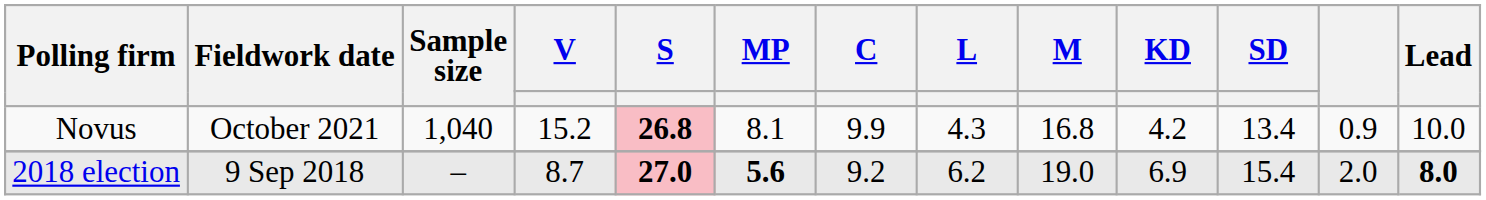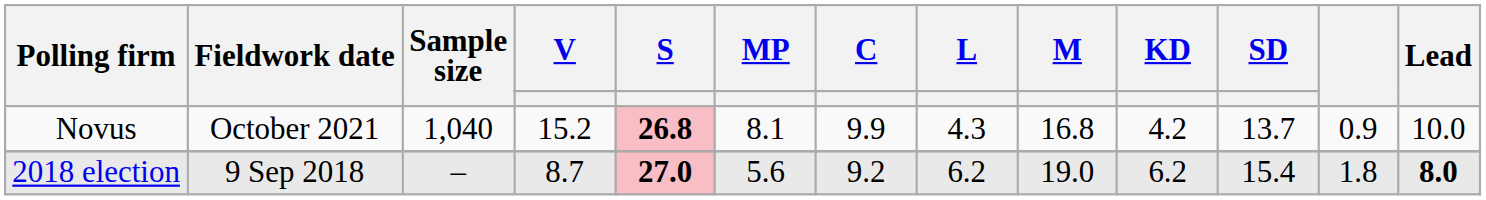(1268, 128) 13.4 -> (1268, 128) 13.7
(766, 173) bold -> (766, 173) normal
(1168, 173) 6.9 -> (1168, 173) 6.2
(1358, 173) 2.0 -> (1358, 173) 1.8
